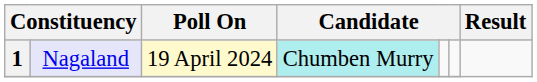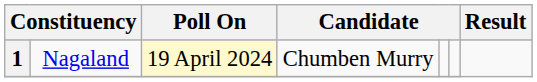(86, 58) lavender background -> (86, 58) no background
(358, 58) paleturquoise background -> (358, 58) no background
